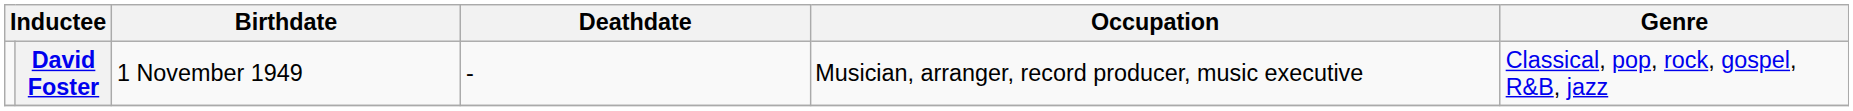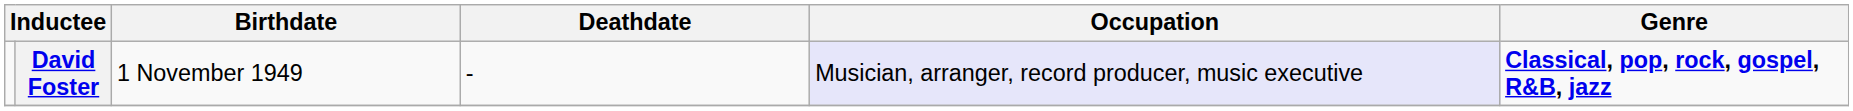(1089, 73) no background -> (1089, 73) lavender background
(1651, 73) normal -> (1662, 73) bold
